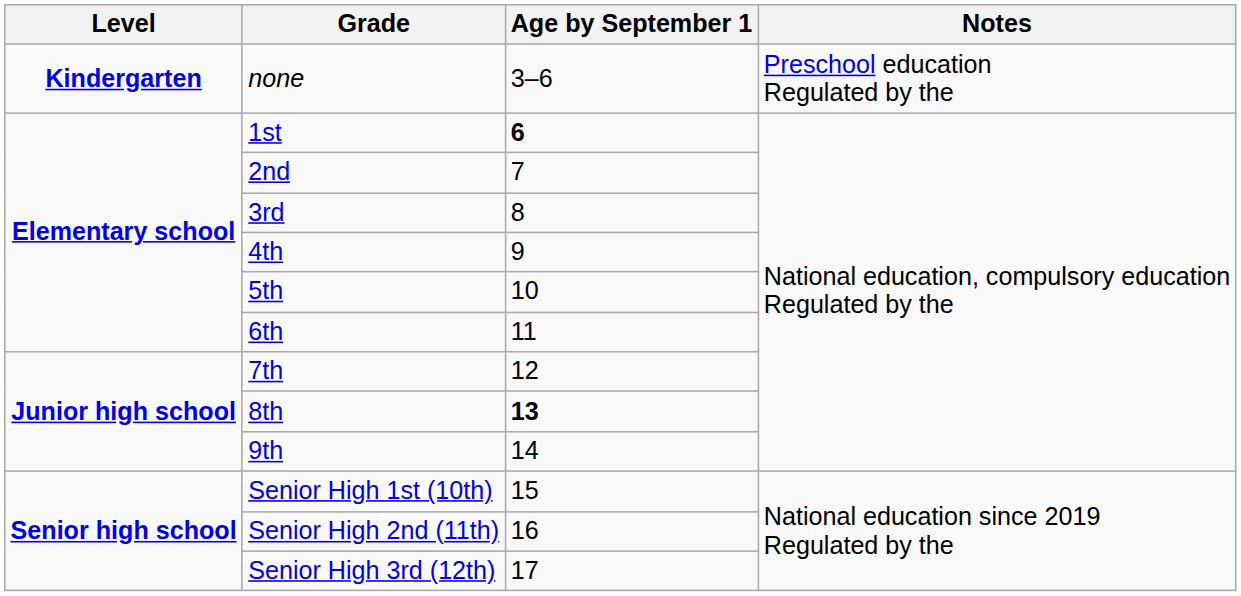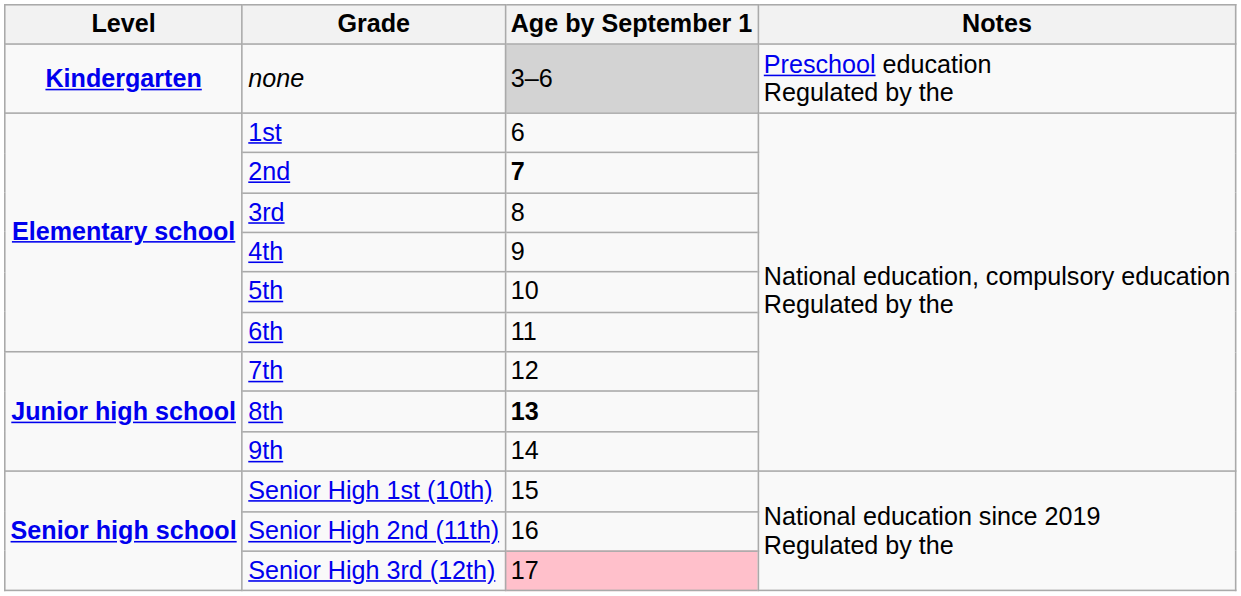(532, 78) no background -> (532, 78) lightgrey background
(518, 132) bold -> (518, 132) normal
(518, 172) normal -> (518, 172) bold
(525, 570) no background -> (525, 570) pink background
